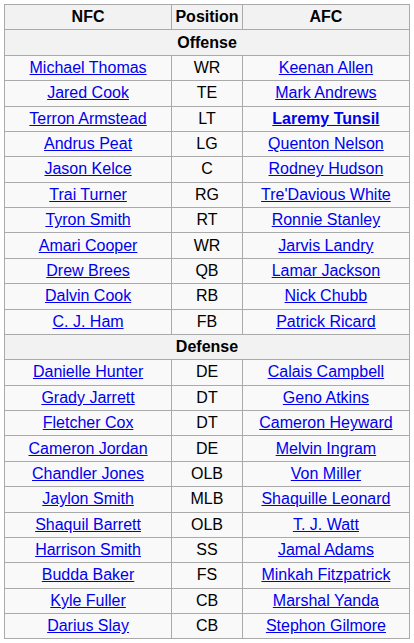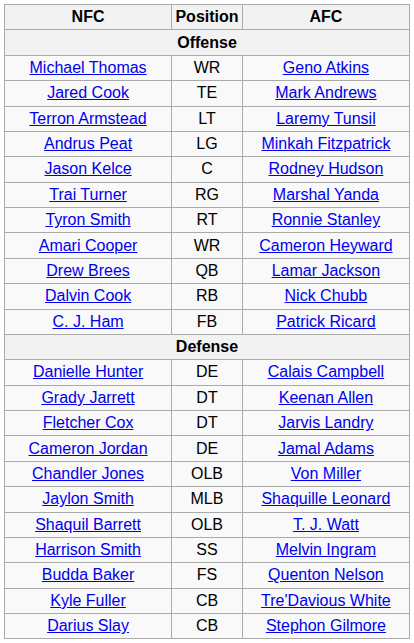(326, 67) Keenan Allen -> (326, 67) Geno Atkins
(326, 118) bold -> (326, 118) normal
(326, 144) Quenton Nelson -> (326, 144) Minkah Fitzpatrick
(326, 194) Tre'Davious White -> (326, 194) Marshal Yanda
(326, 245) Jarvis Landry -> (326, 245) Cameron Heyward
(326, 397) Geno Atkins -> (326, 397) Keenan Allen
(326, 423) Cameron Heyward -> (326, 423) Jarvis Landry
(326, 448) Melvin Ingram -> (326, 448) Jamal Adams
(326, 550) Jamal Adams -> (326, 550) Melvin Ingram
(326, 575) Minkah Fitzpatrick -> (326, 575) Quenton Nelson
(326, 600) Marshal Yanda -> (326, 600) Tre'Davious White
